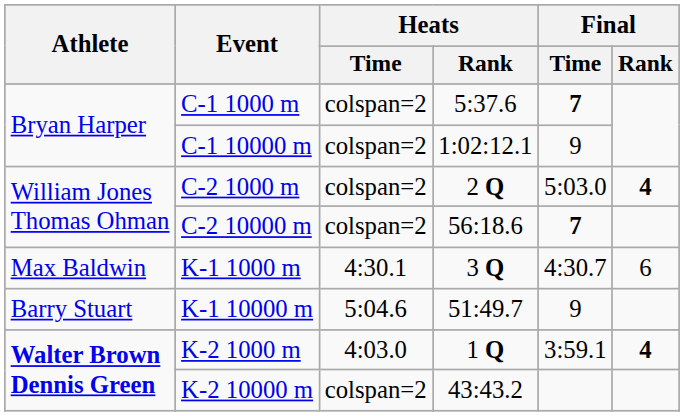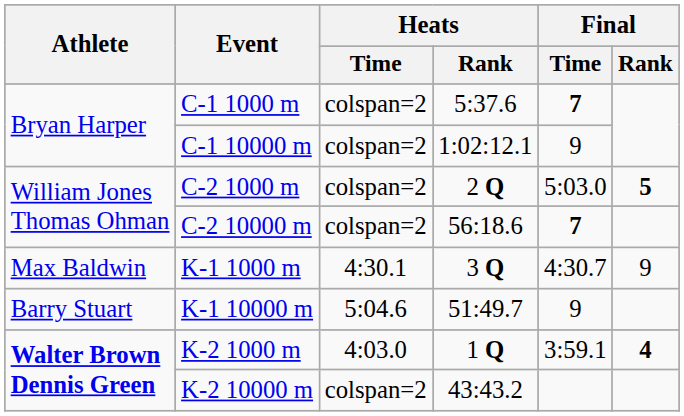(645, 186) 4 -> (645, 186) 5
(645, 268) 6 -> (645, 268) 9
